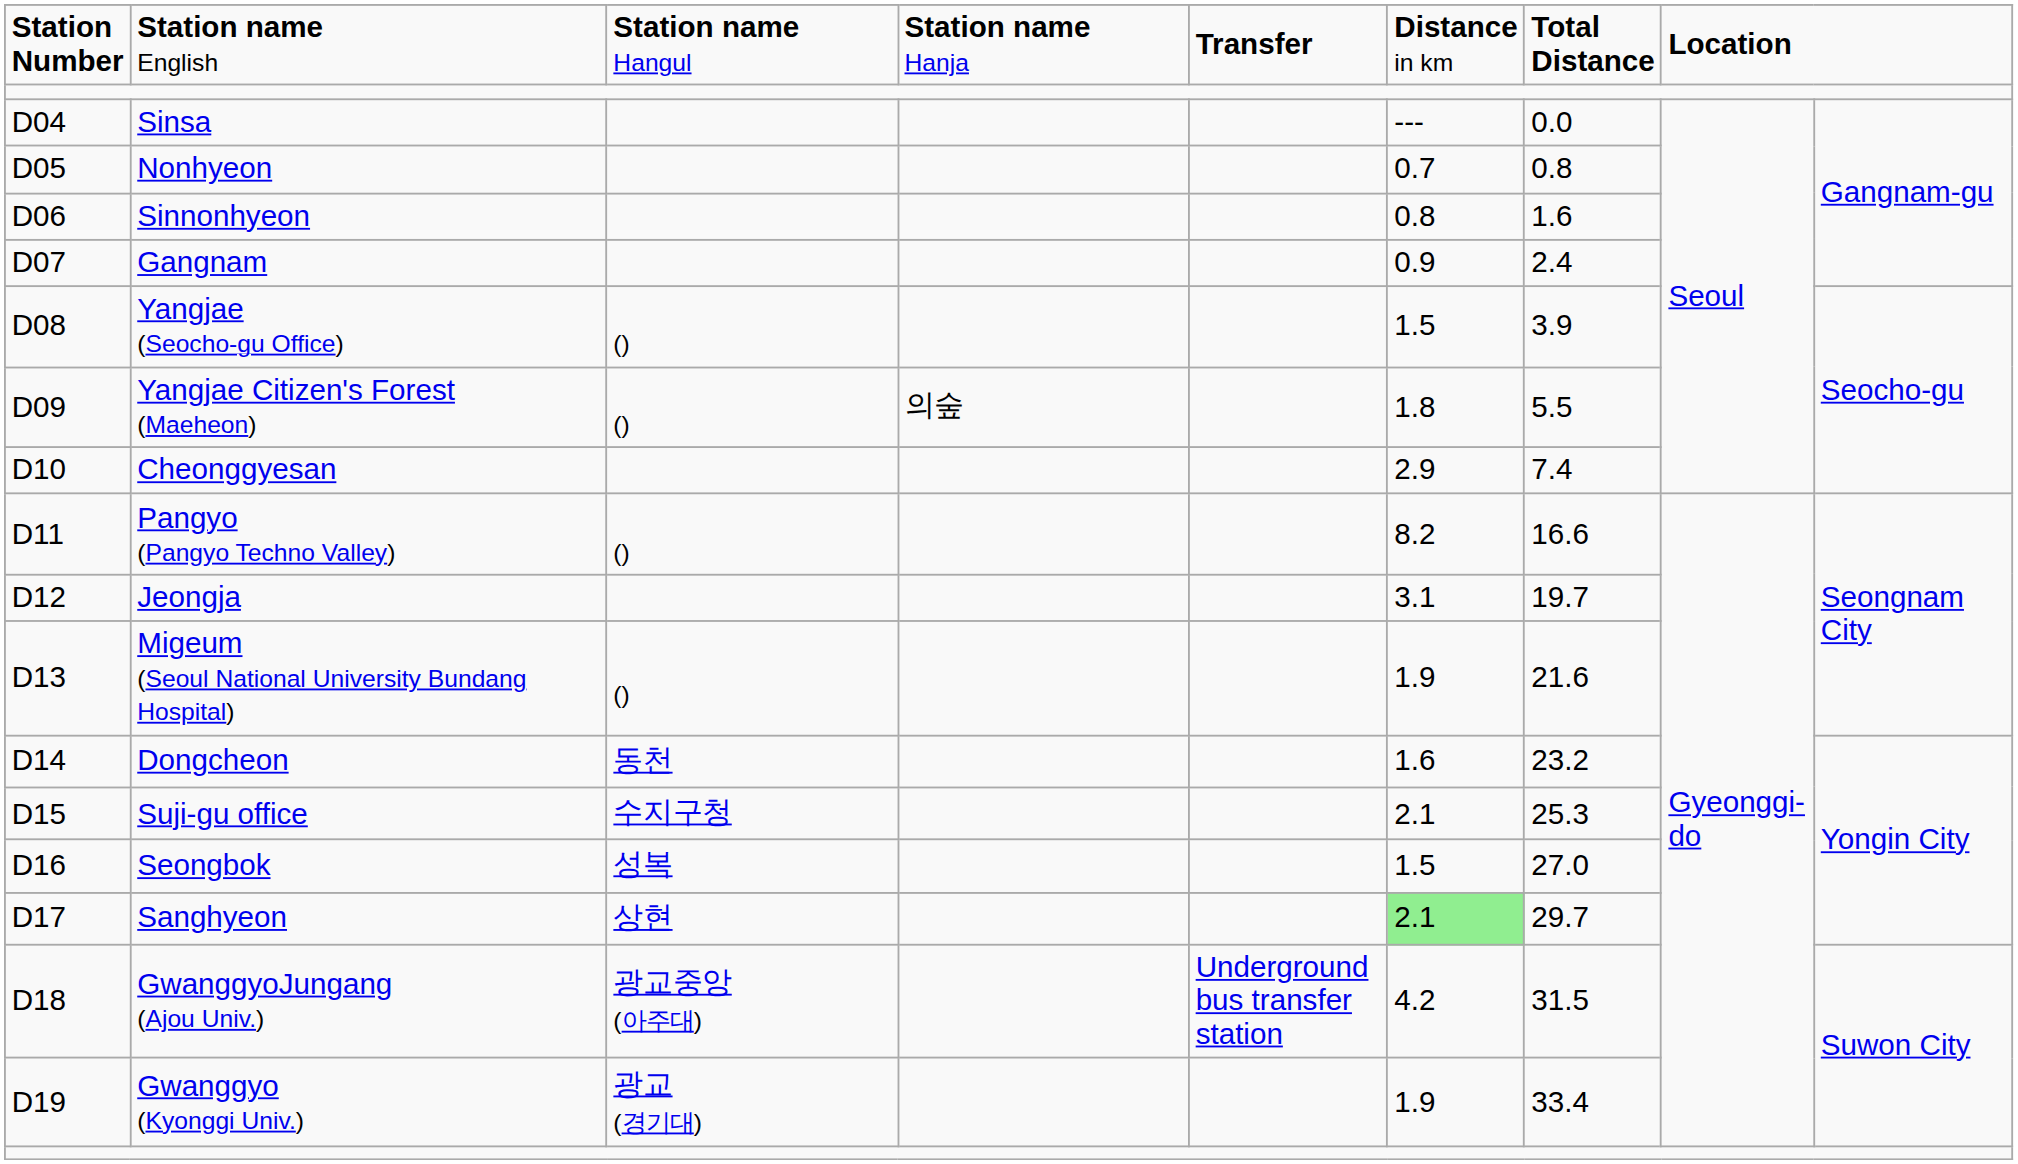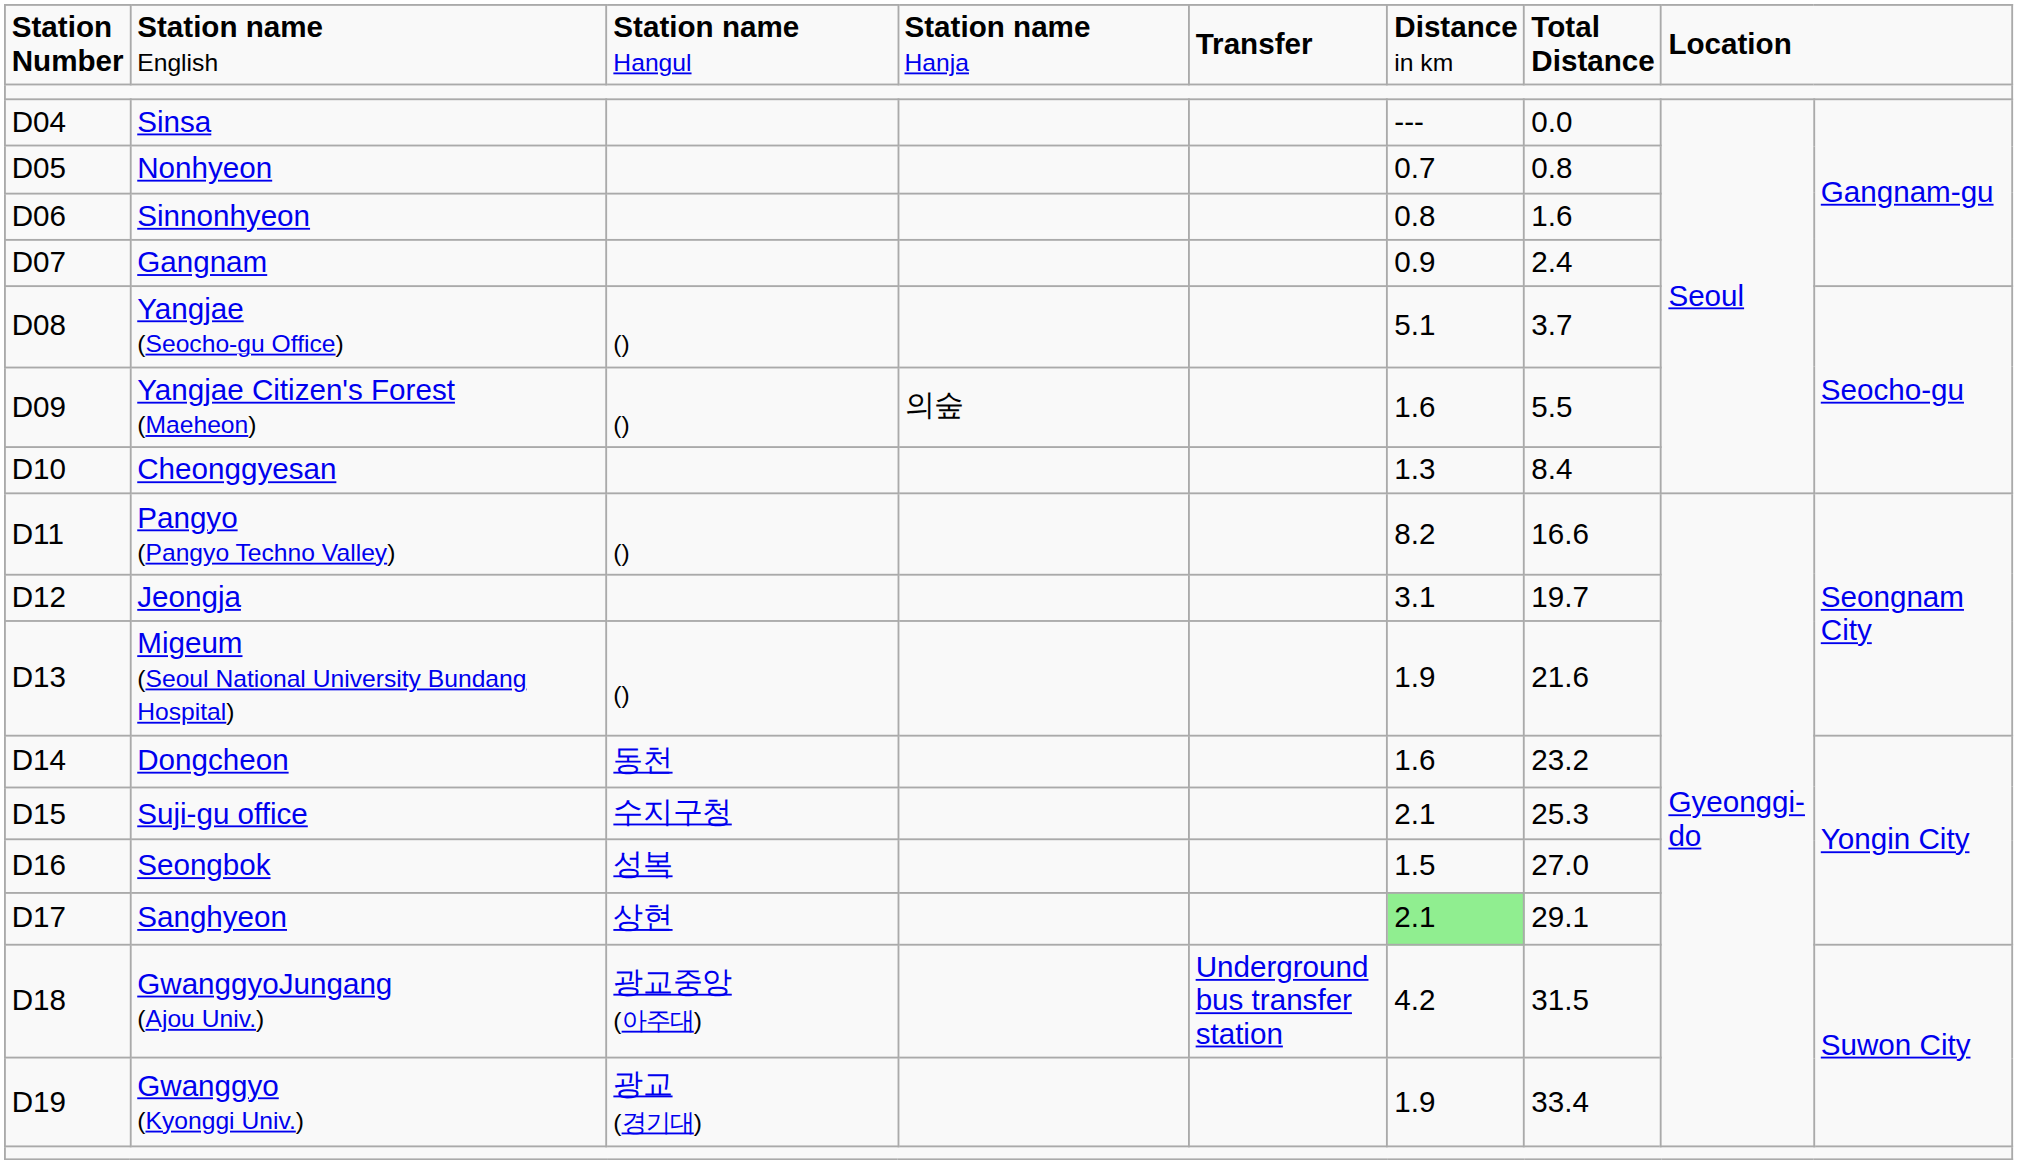(1456, 327) 1.5 -> (1456, 327) 5.1
(1593, 327) 3.9 -> (1593, 327) 3.7
(1456, 407) 1.8 -> (1456, 407) 1.6
(1456, 471) 2.9 -> (1456, 471) 1.3
(1593, 471) 7.4 -> (1593, 471) 8.4
(1593, 918) 29.7 -> (1593, 918) 29.1
